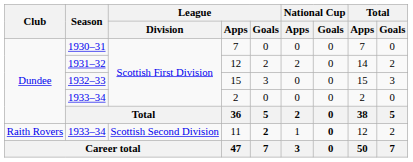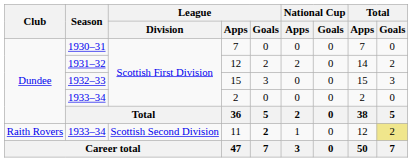(331, 132) bold -> (331, 132) normal
(392, 132) no background -> (392, 132) khaki background
